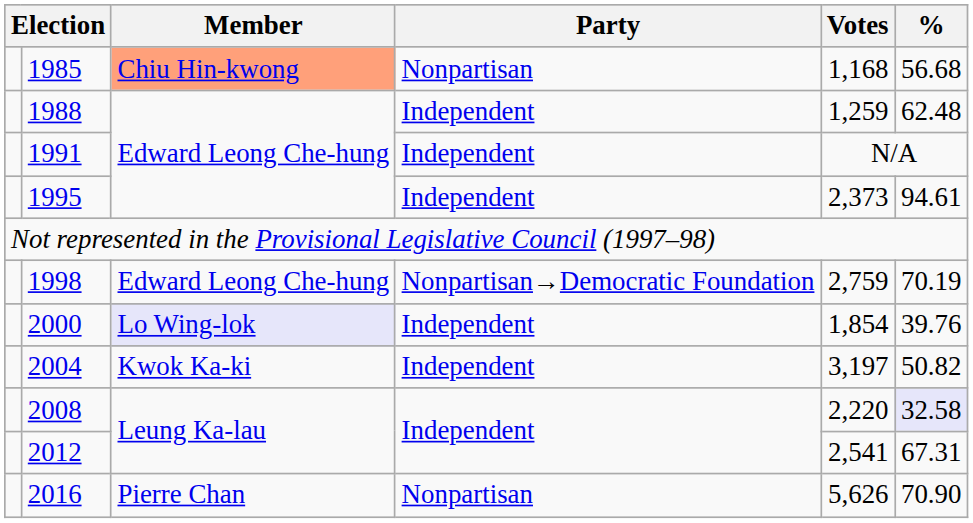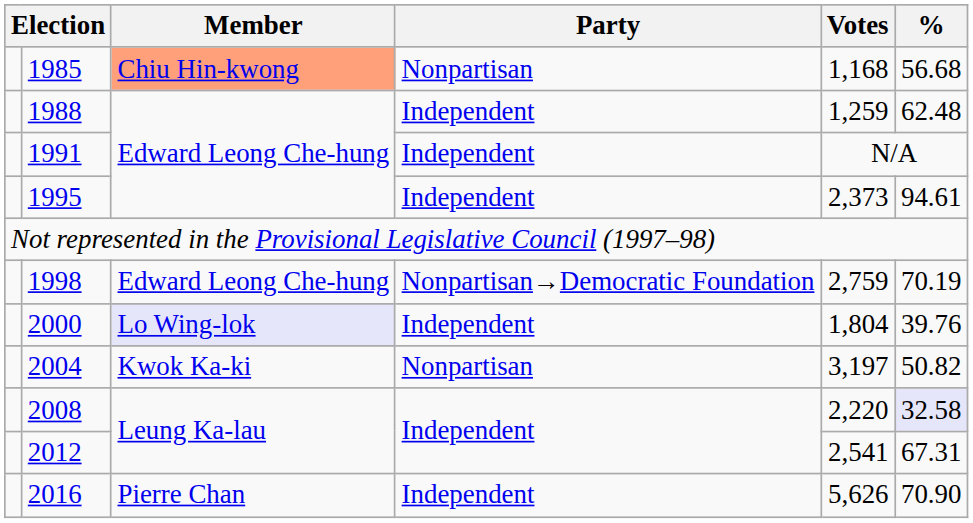(858, 324) 1,854 -> (858, 324) 1,804
(468, 366) Independent -> (467, 366) Nonpartisan
(467, 494) Nonpartisan -> (468, 494) Independent
